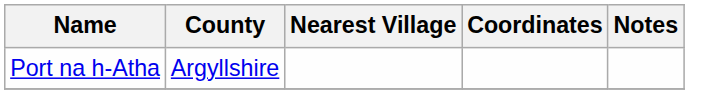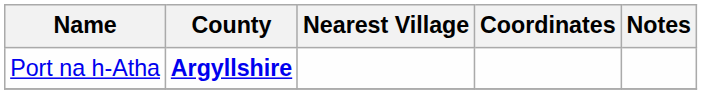(225, 67) normal -> (232, 67) bold
